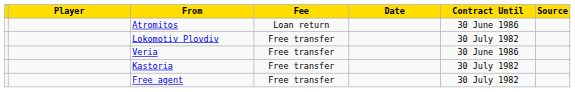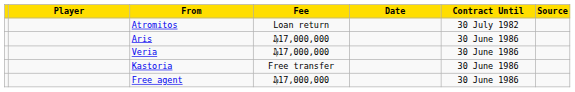(488, 25) 30 June 1986 -> (488, 25) 30 July 1982
- row: (175, 39)
+ row: (142, 39)
(301, 53) Free transfer -> (301, 53) ₯17,000,000
(488, 66) 30 July 1982 -> (488, 66) 30 June 1986
(301, 80) Free transfer -> (301, 80) ₯17,000,000
(488, 80) 30 July 1982 -> (488, 80) 30 June 1986
